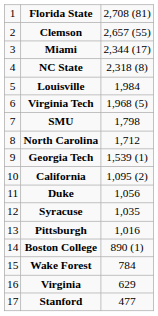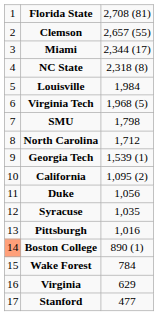(13, 248) no background -> (13, 248) lightsalmon background
